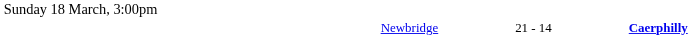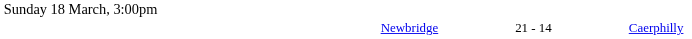(658, 28) bold -> (656, 28) normal
